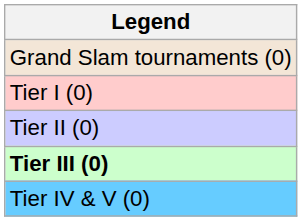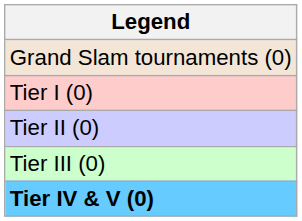(59, 163) bold -> (58, 163) normal
(80, 198) normal -> (82, 198) bold
